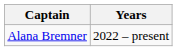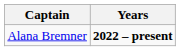(131, 35) normal -> (133, 35) bold
